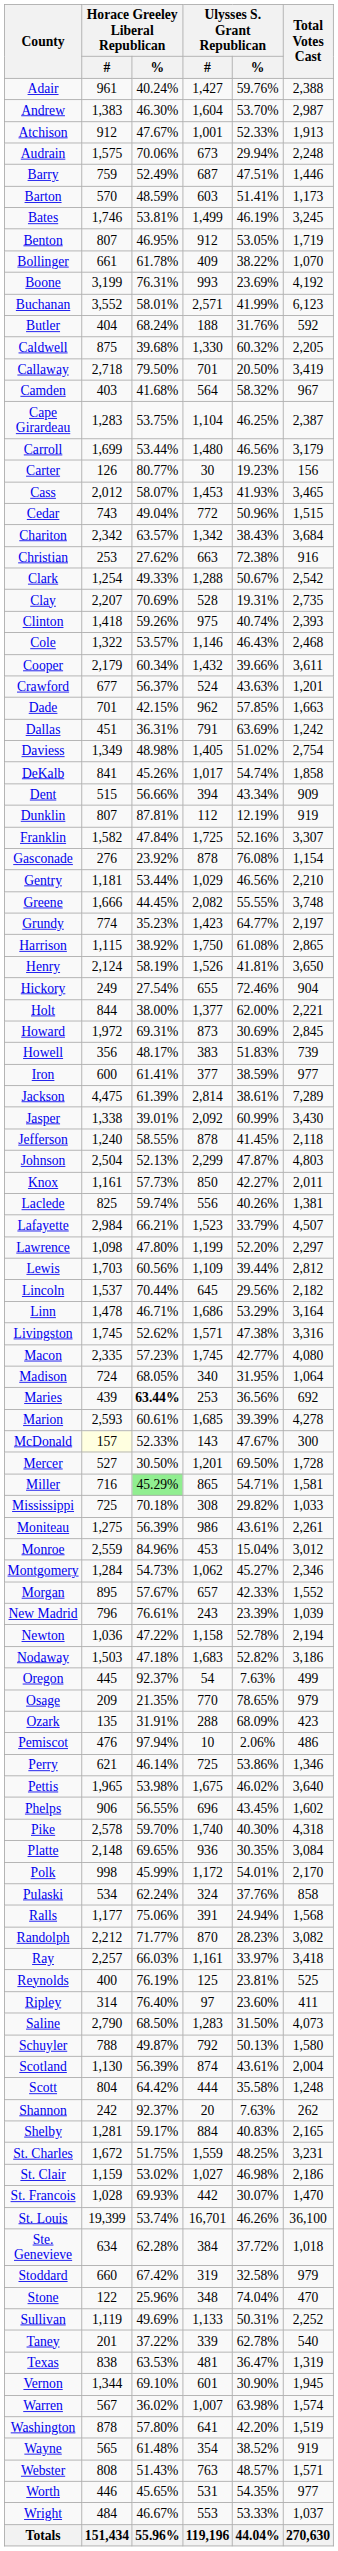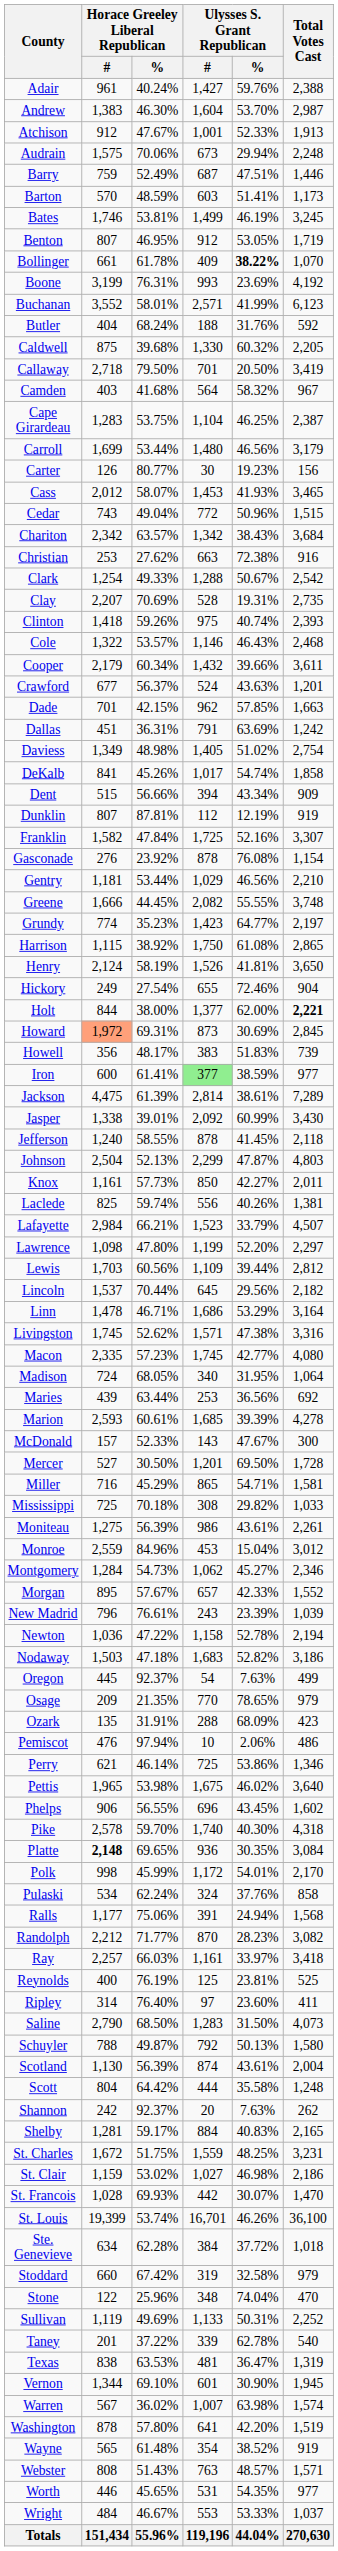(258, 261) normal -> (258, 261) bold
(308, 1010) normal -> (308, 1010) bold
(107, 1031) no background -> (107, 1031) lightsalmon background
(208, 1074) no background -> (208, 1074) lightgreen background
(157, 1398) bold -> (157, 1398) normal
(107, 1441) lightyellow background -> (107, 1441) no background
(157, 1484) lightgreen background -> (157, 1484) no background
(107, 1851) normal -> (107, 1851) bold
